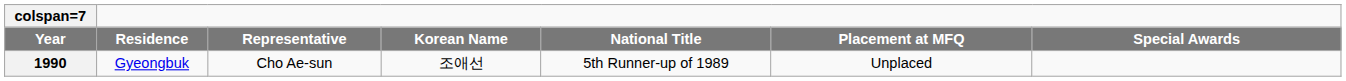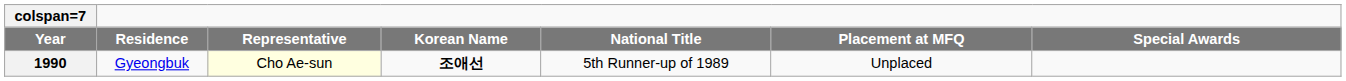(294, 63) no background -> (294, 63) lightyellow background
(461, 63) normal -> (461, 63) bold
